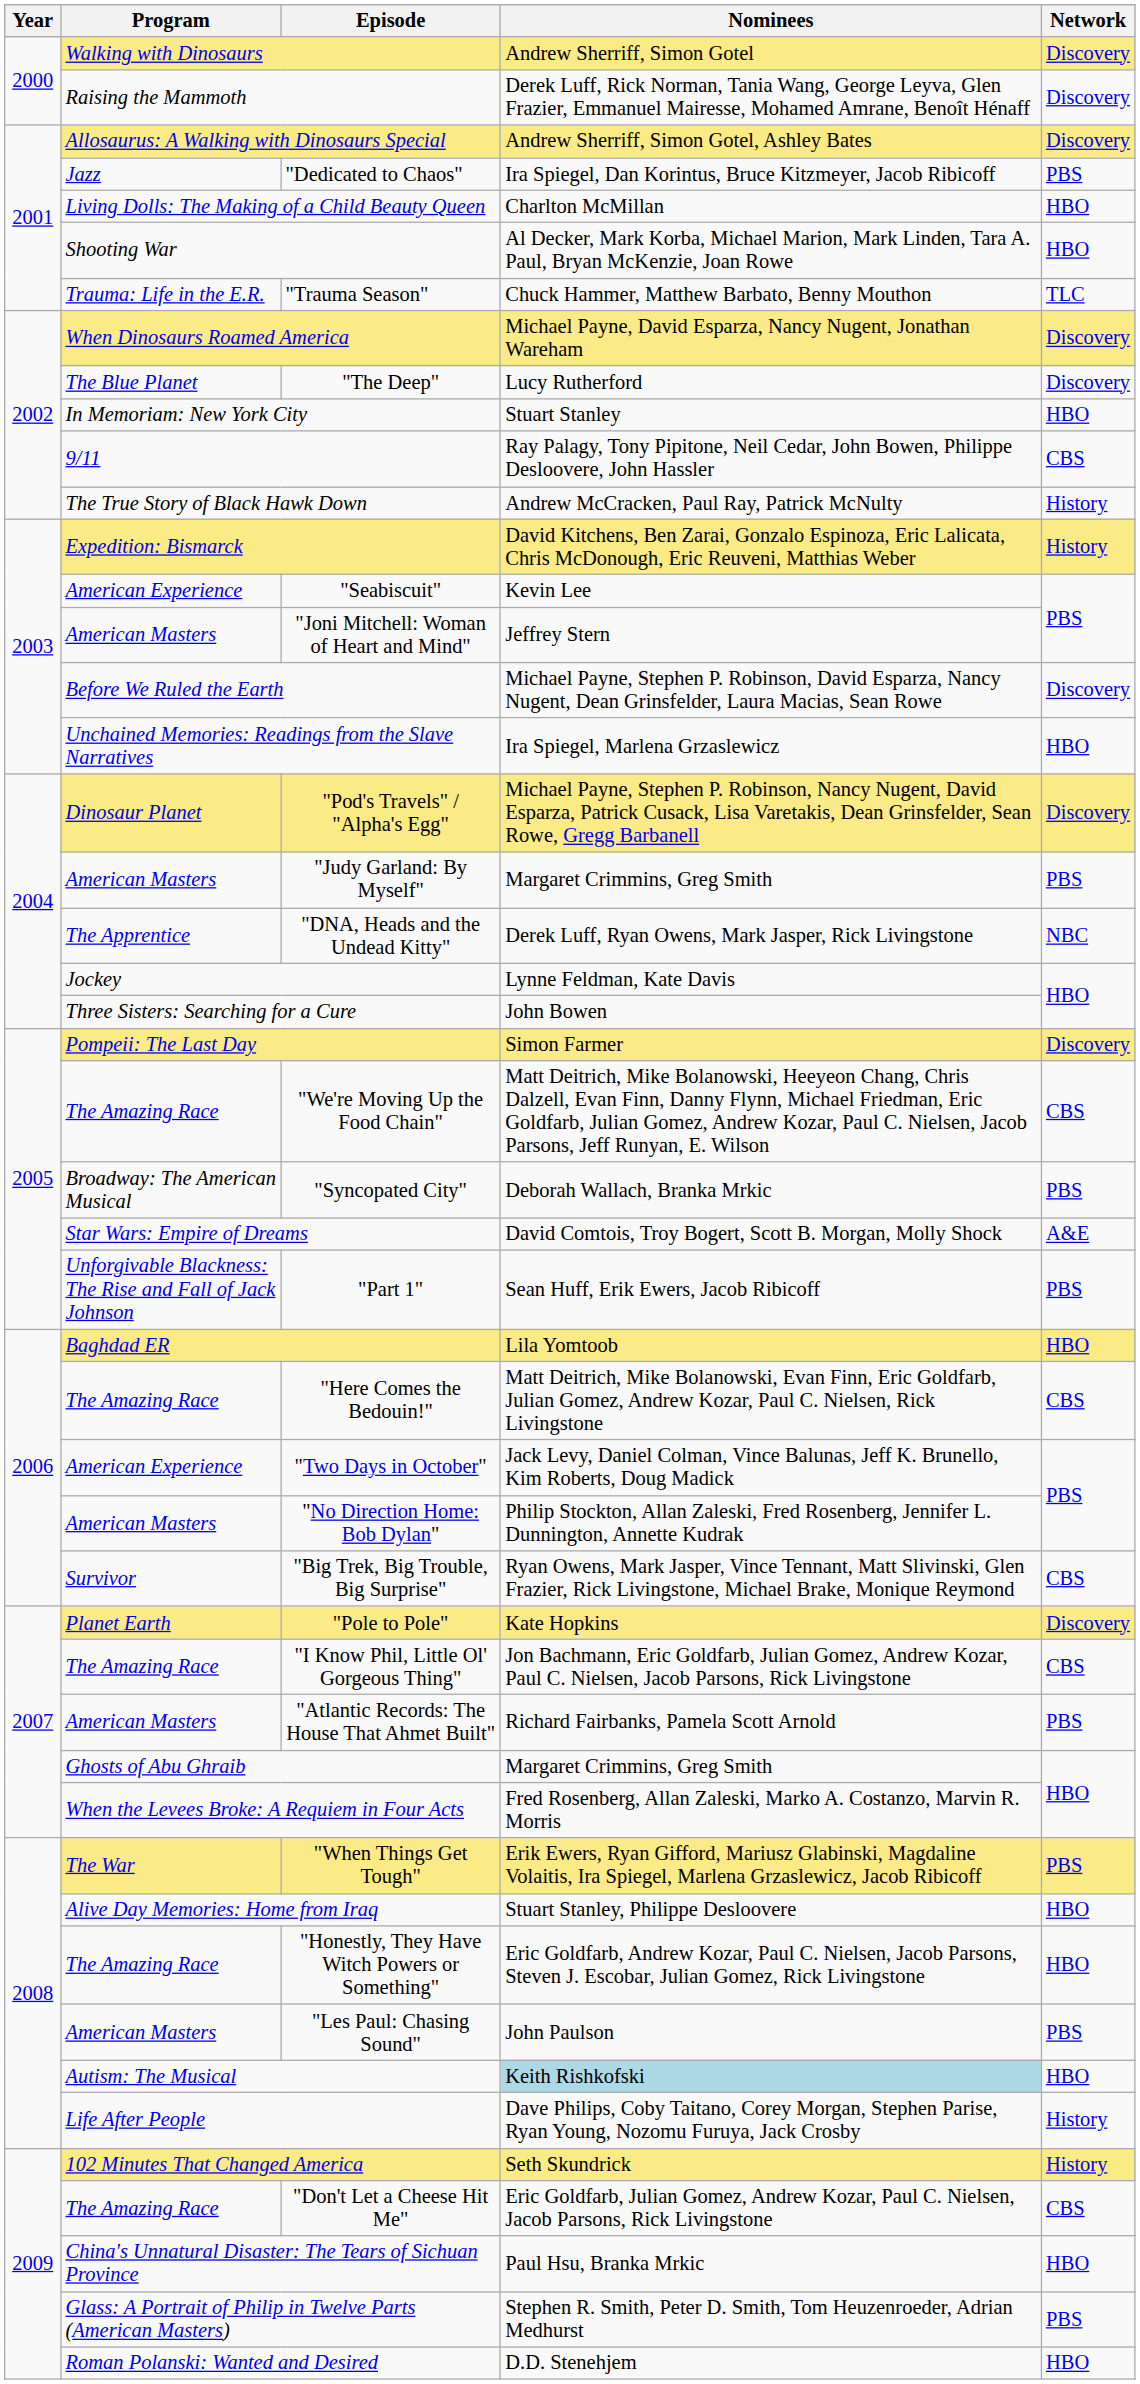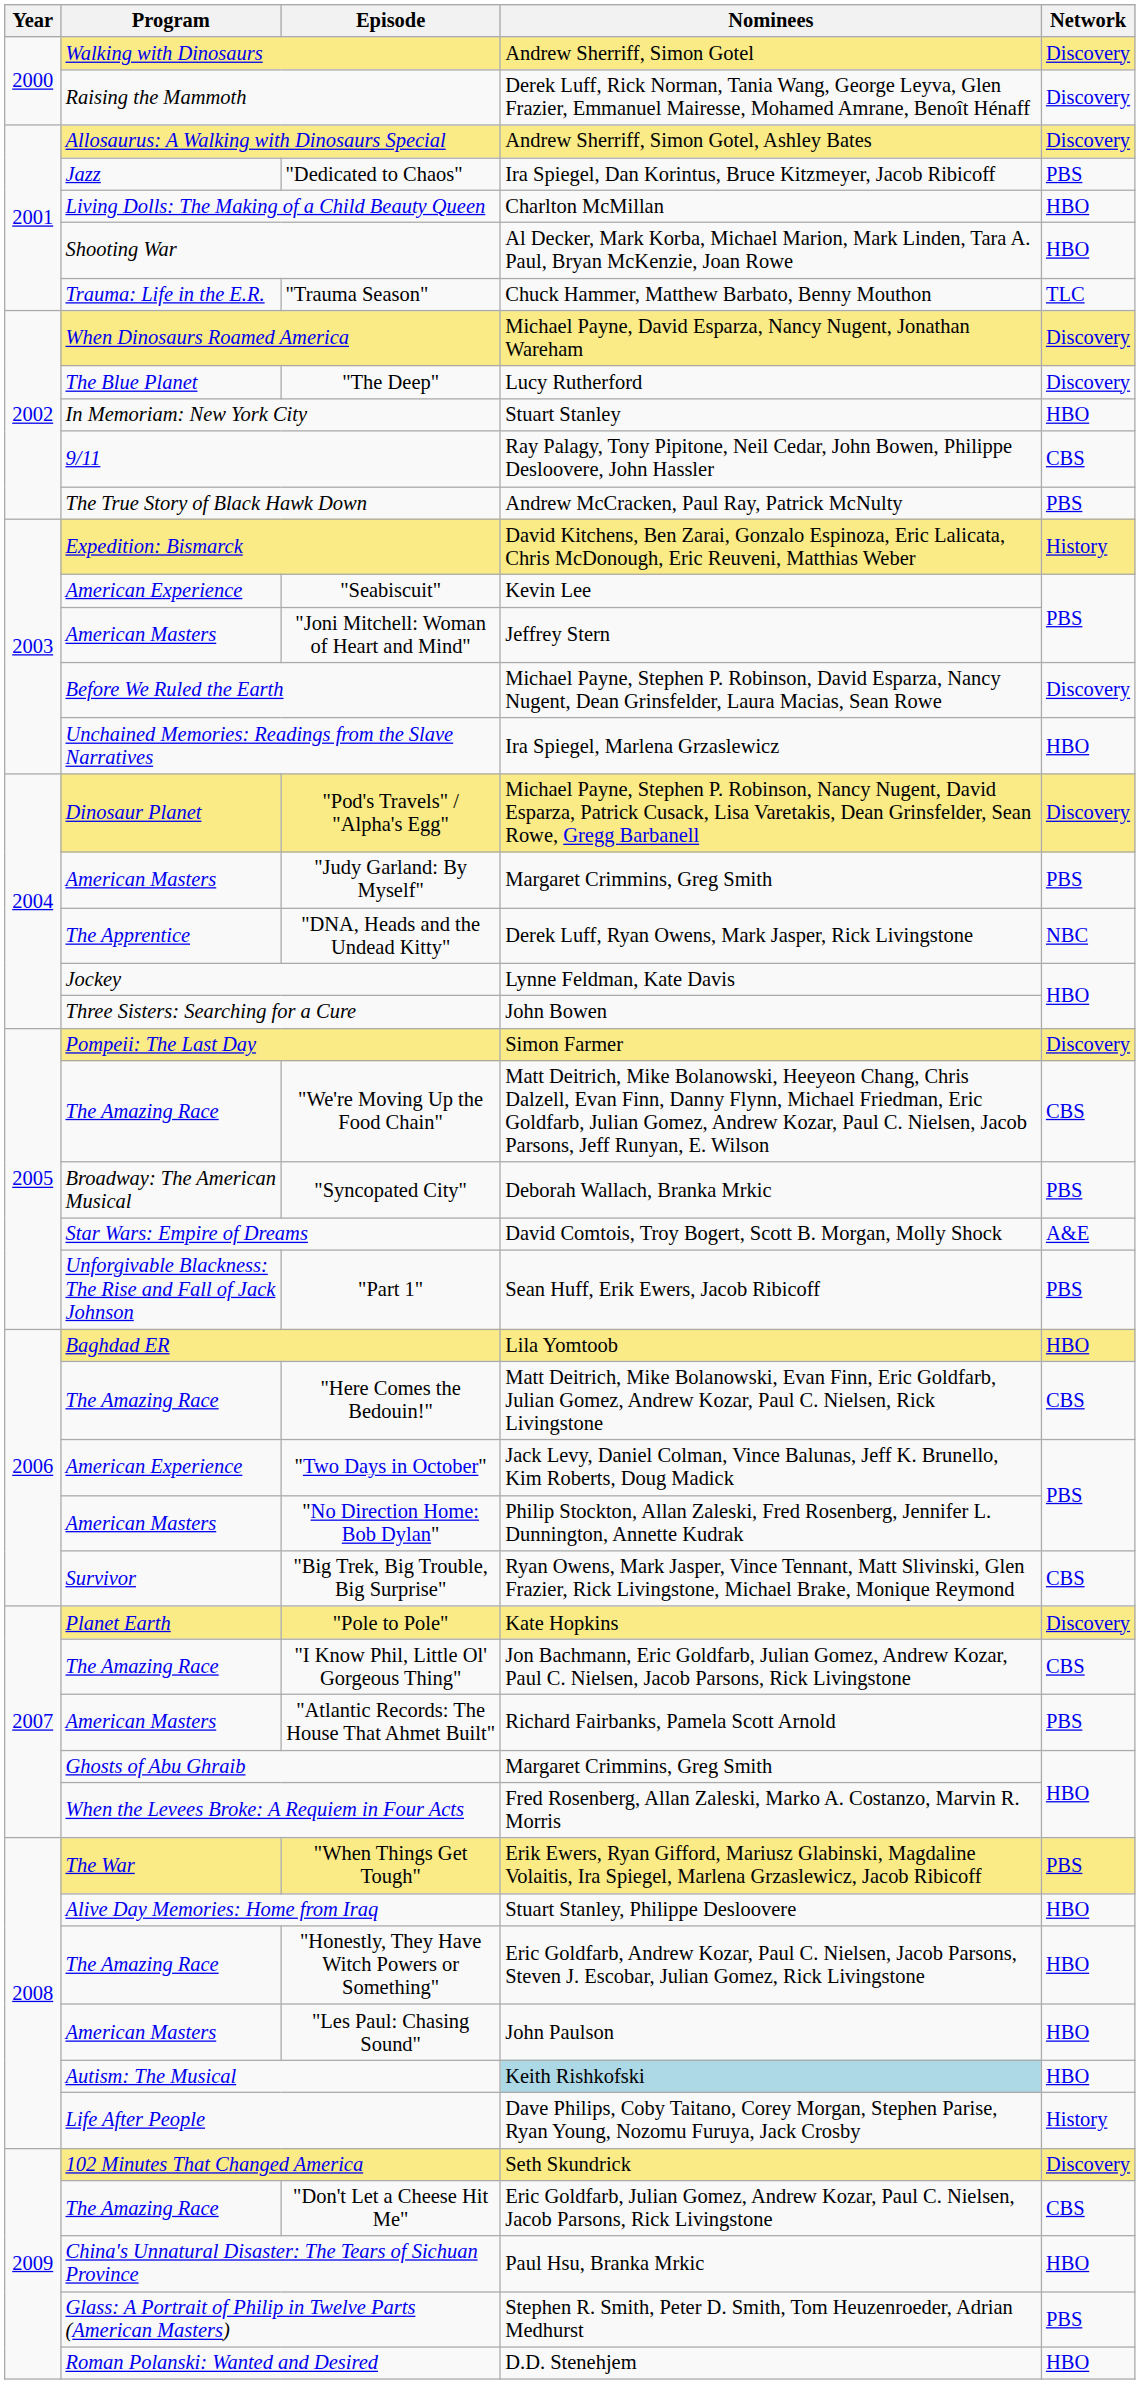(1077, 502) History -> (1064, 502) PBS
(1064, 2032) PBS -> (1068, 2032) HBO
(1077, 2164) History -> (1088, 2164) Discovery
